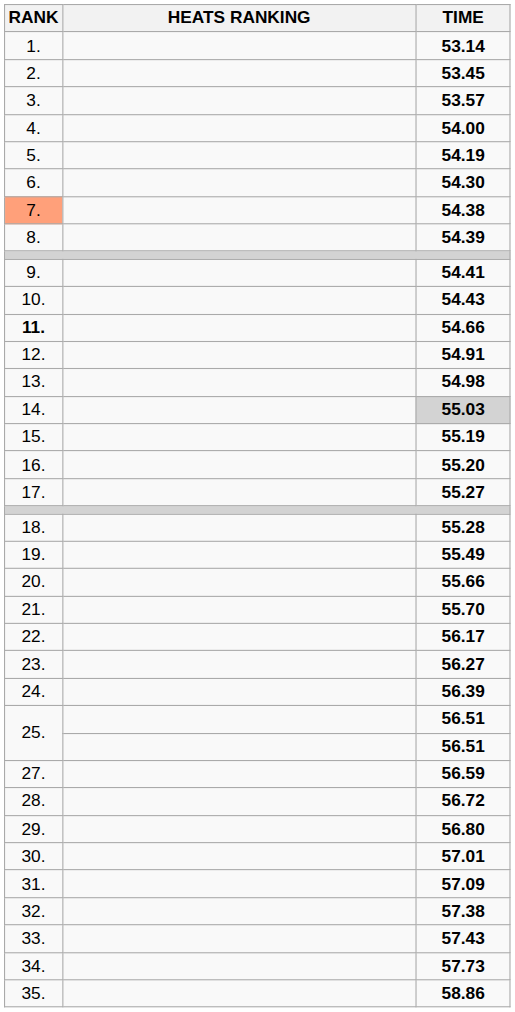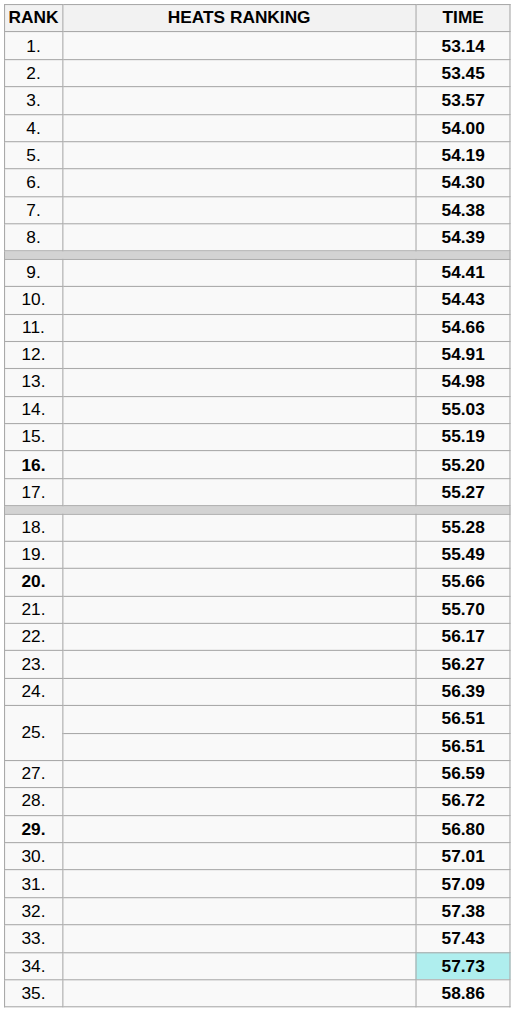(33, 210) lightsalmon background -> (33, 210) no background
(33, 327) bold -> (33, 327) normal
(463, 409) lightgrey background -> (463, 409) no background
(33, 464) normal -> (33, 464) bold
(33, 582) normal -> (33, 582) bold
(33, 828) normal -> (33, 828) bold
(463, 965) no background -> (463, 965) paleturquoise background
